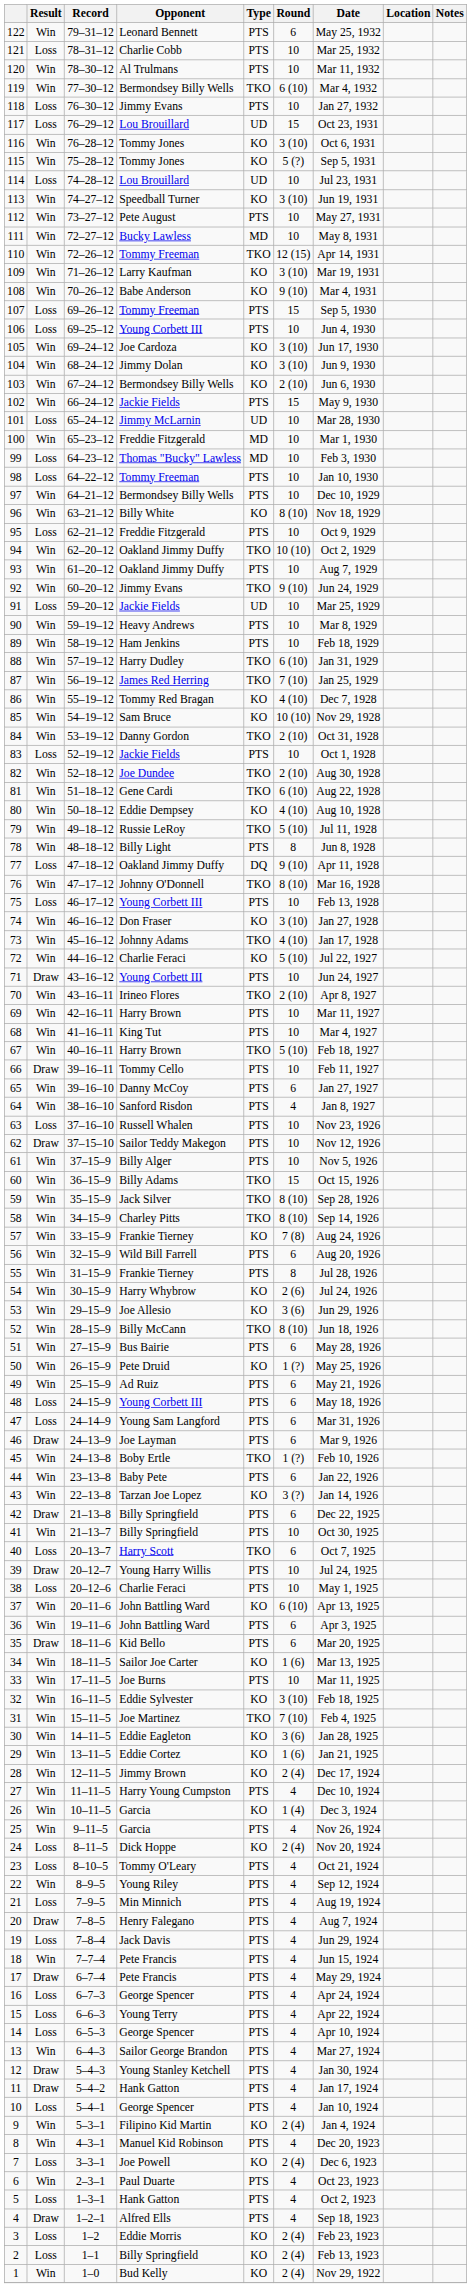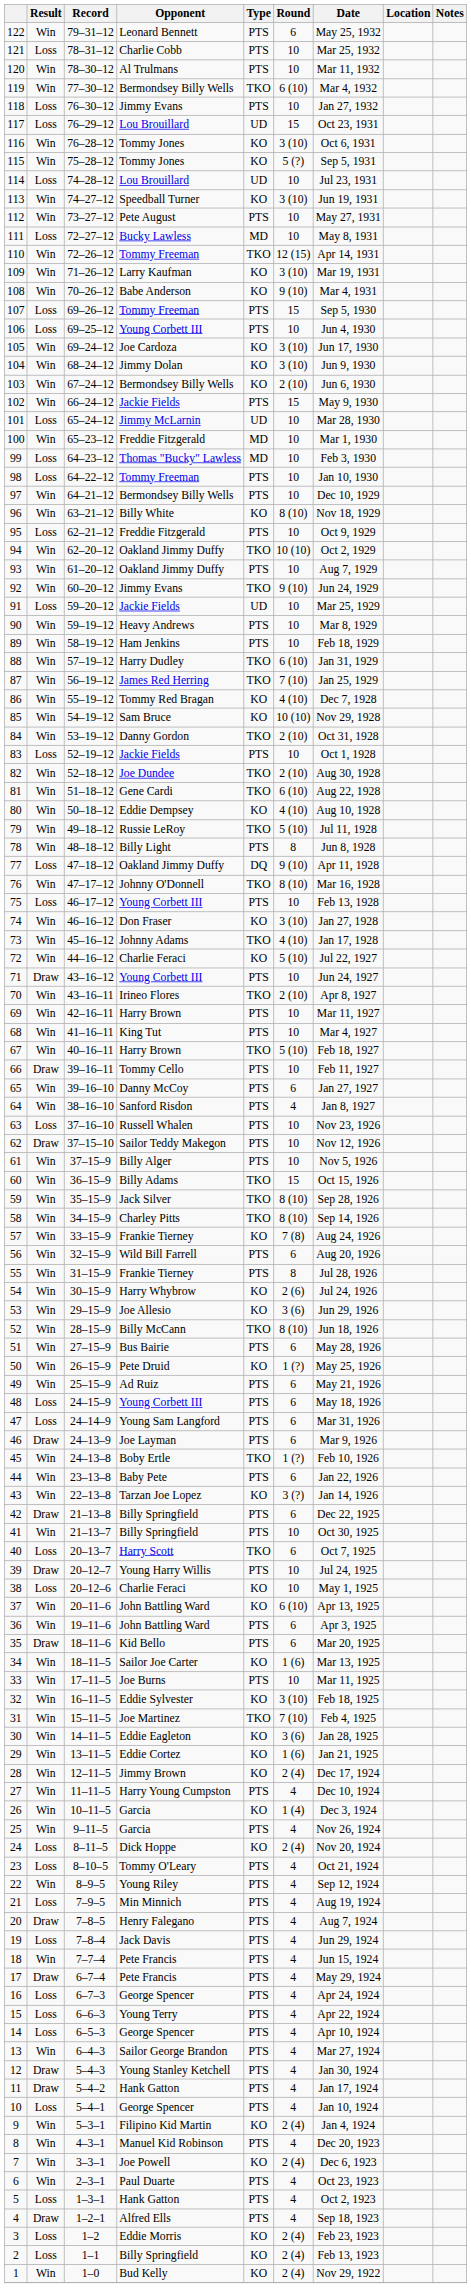(46, 236) Win -> (46, 236) Loss
(259, 1588) PTS -> (259, 1588) KO
(46, 2162) Loss -> (46, 2162) Win
